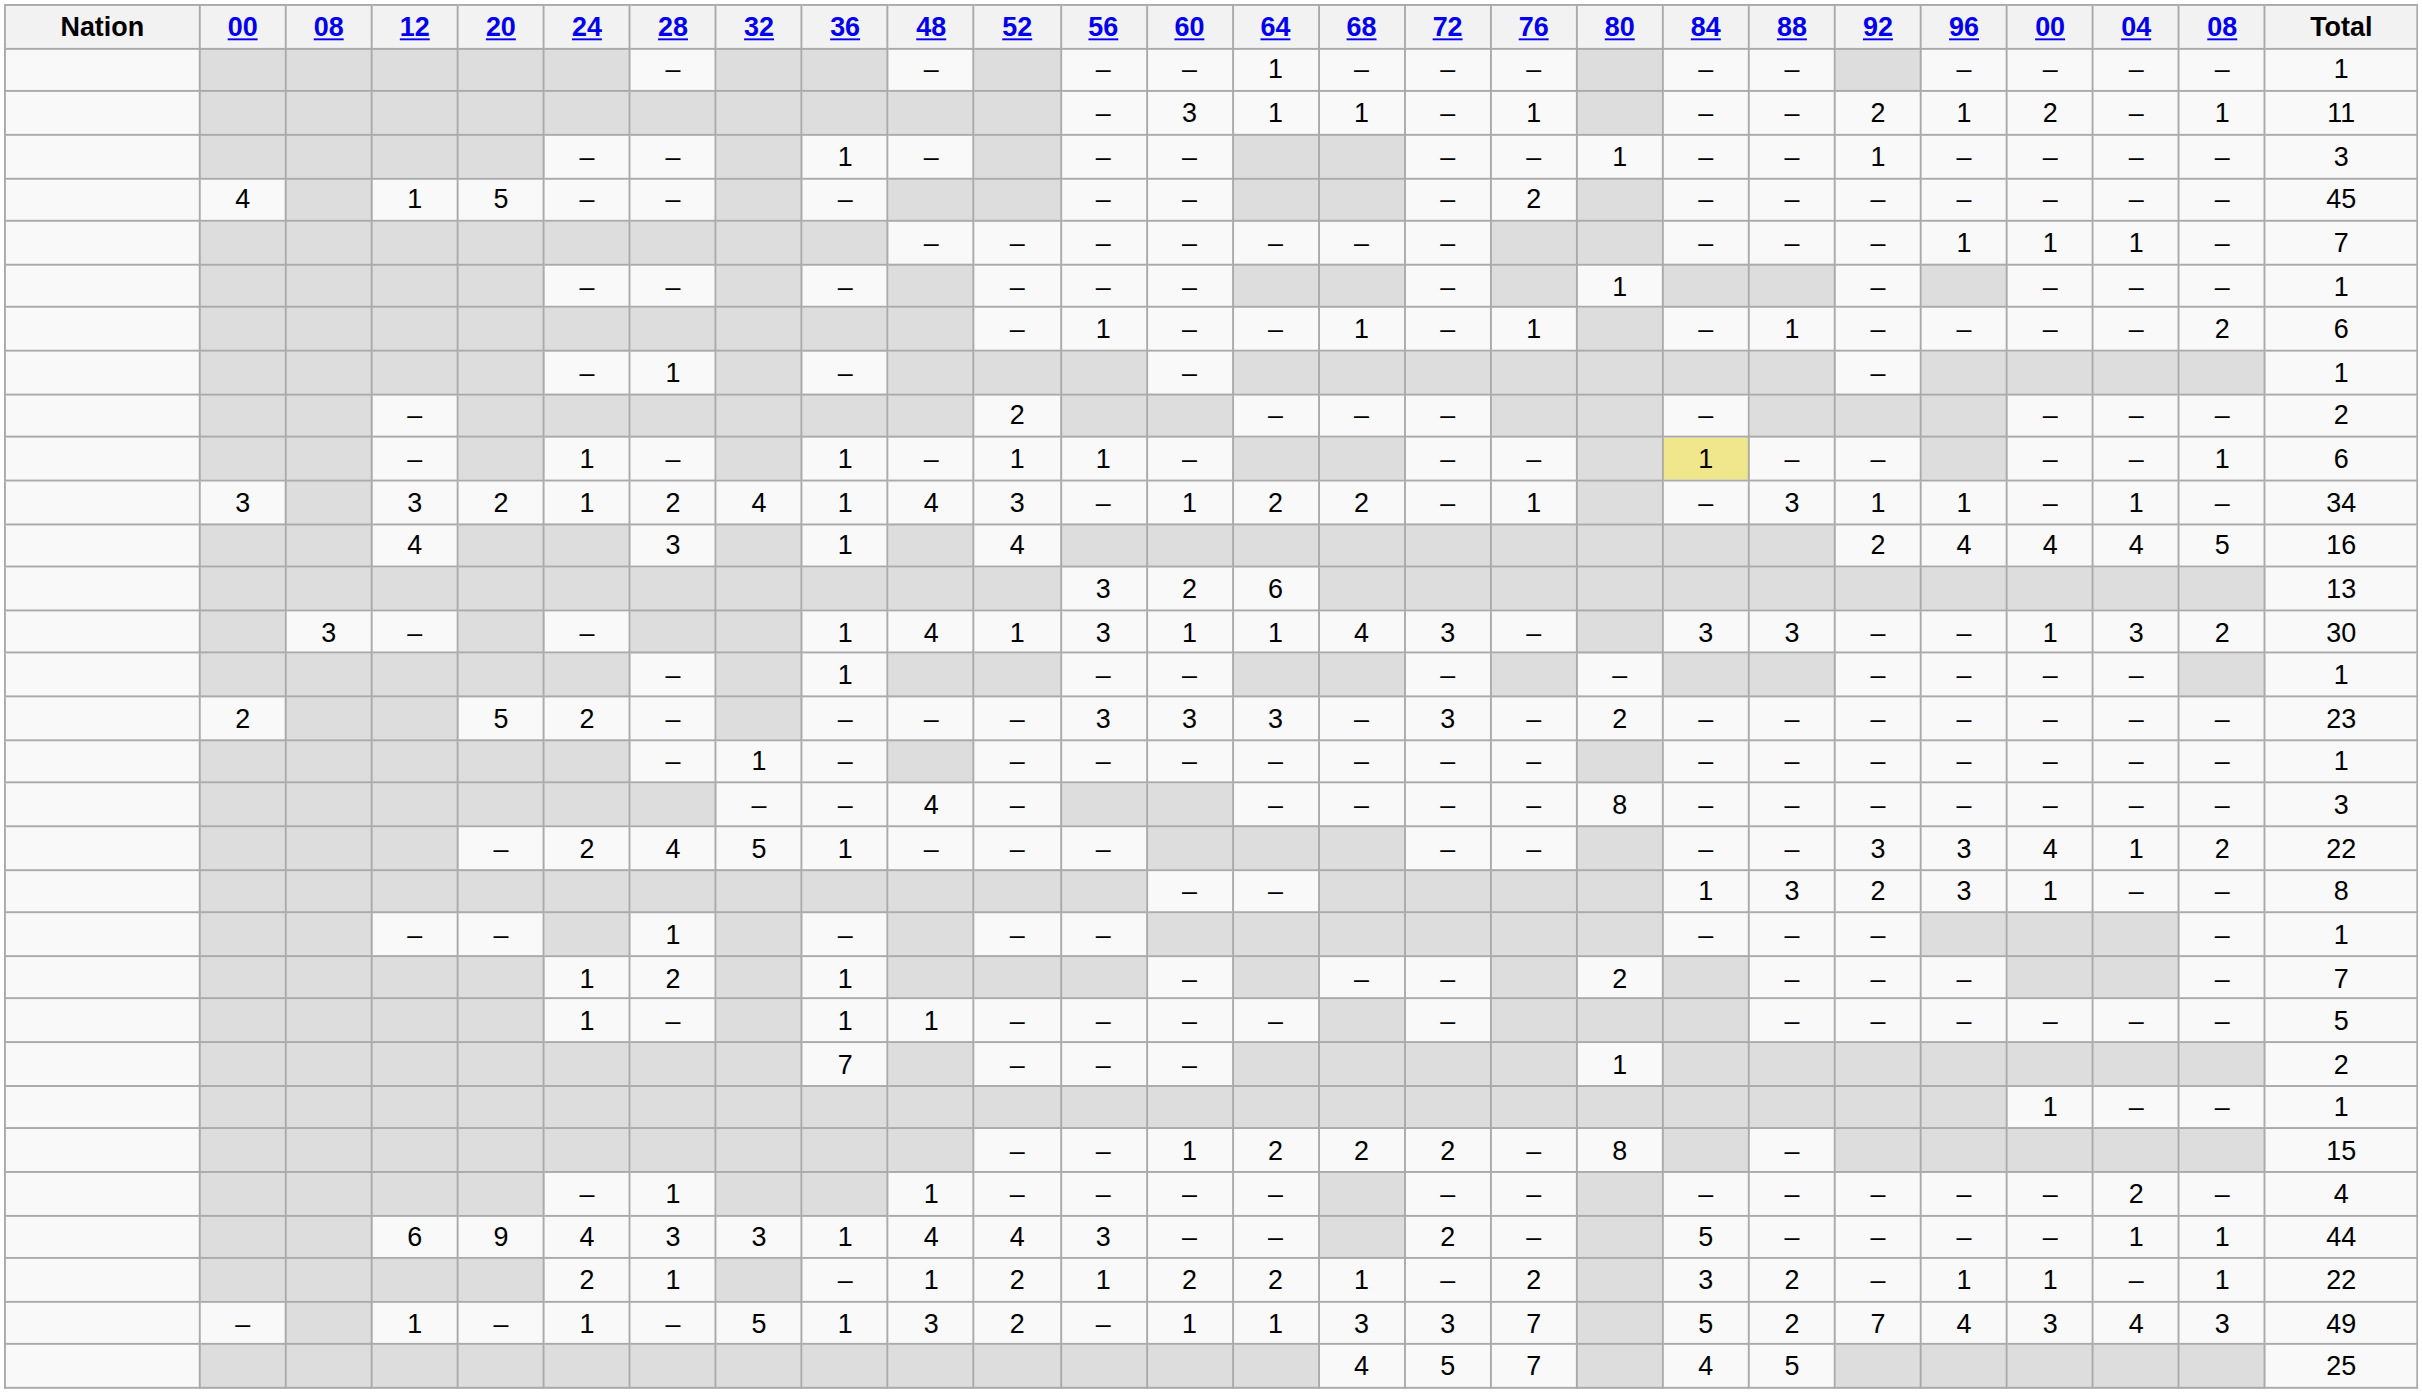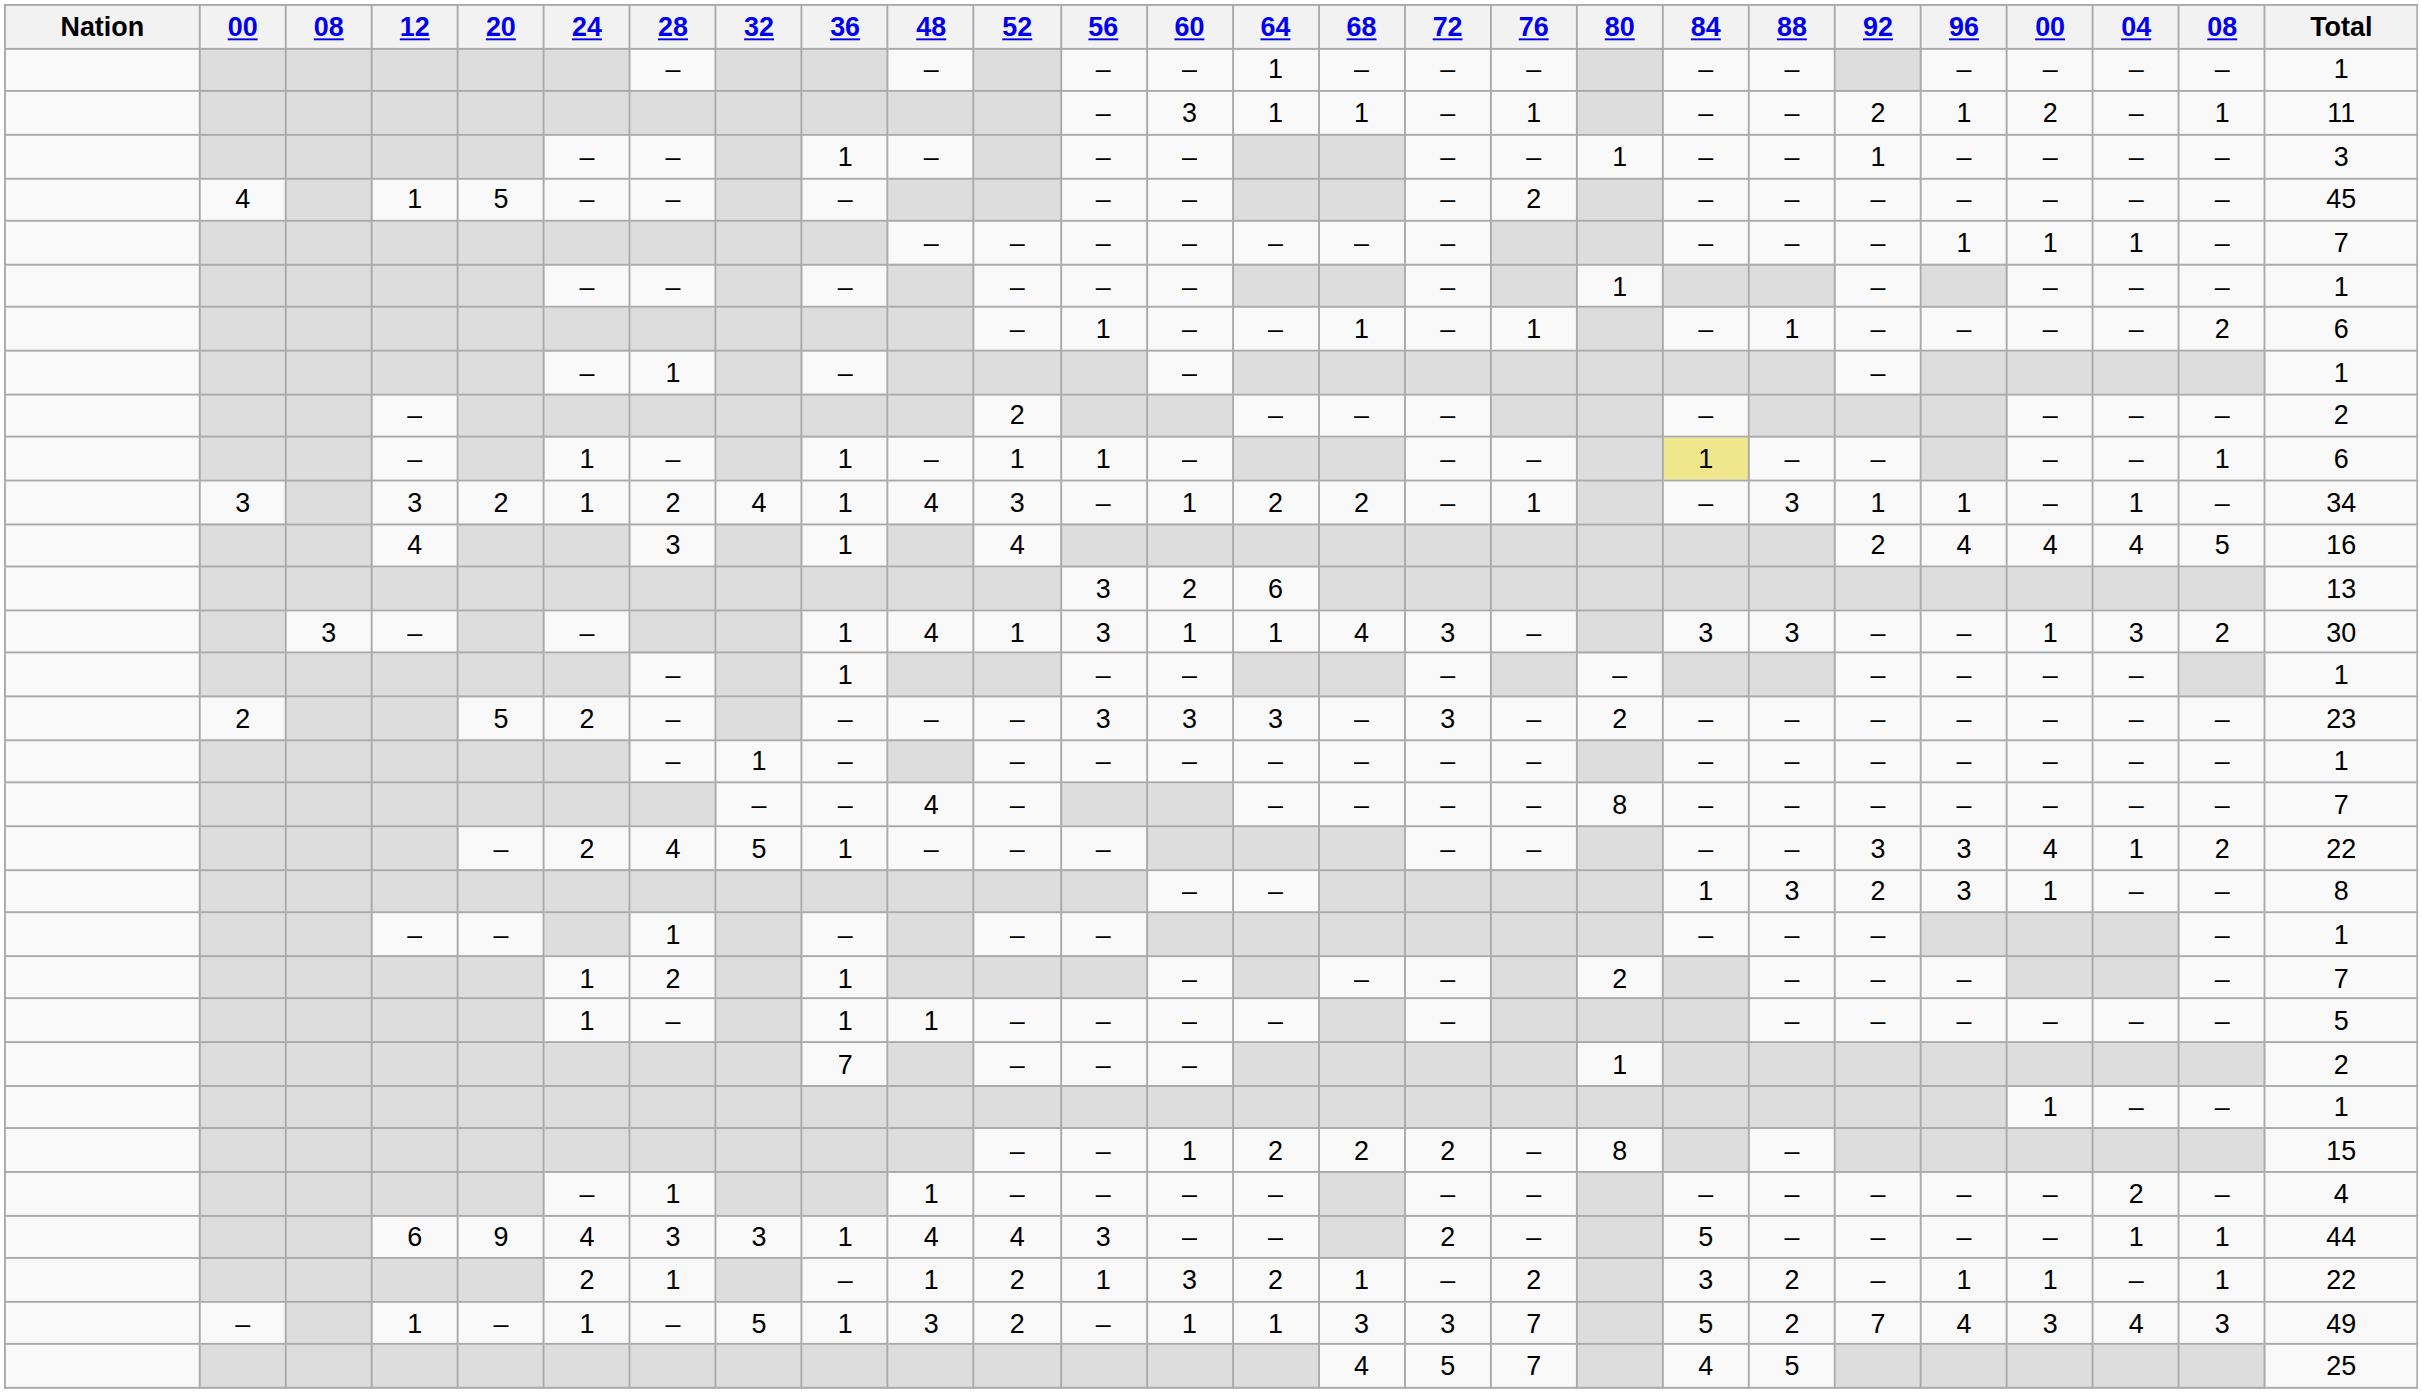(2341, 804) 3 -> (2341, 804) 7
(1189, 1280) 2 -> (1189, 1280) 3
